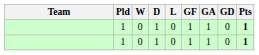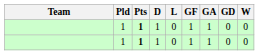columns swapped: (140, 12) <-> (245, 12)
